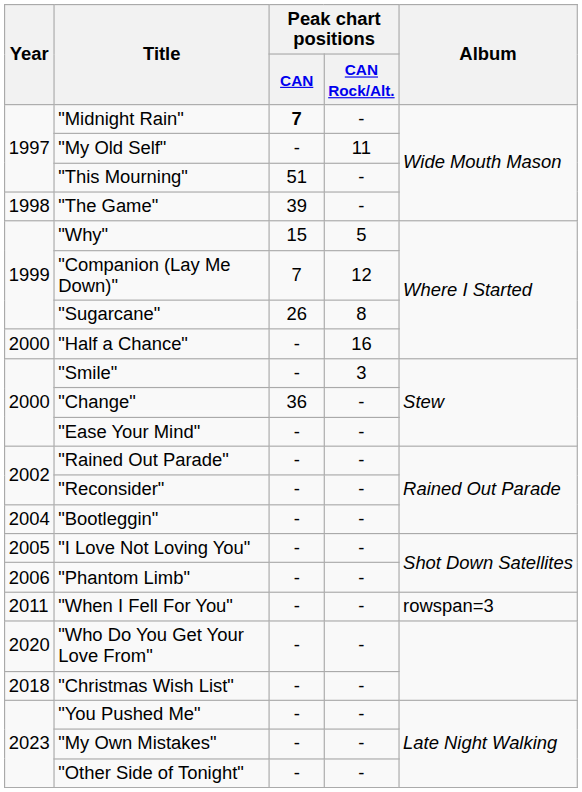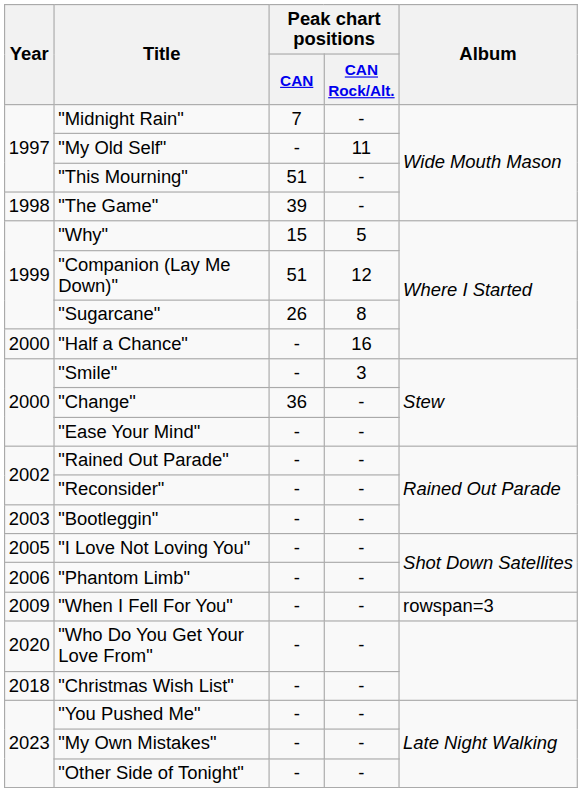(297, 118) bold -> (297, 118) normal
(297, 275) 7 -> (297, 275) 51
(29, 518) 2004 -> (29, 518) 2003
(29, 606) 2011 -> (29, 606) 2009
